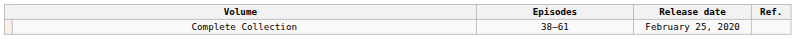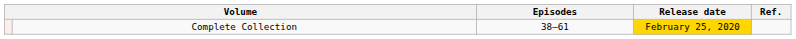(693, 27) no background -> (693, 27) gold background
